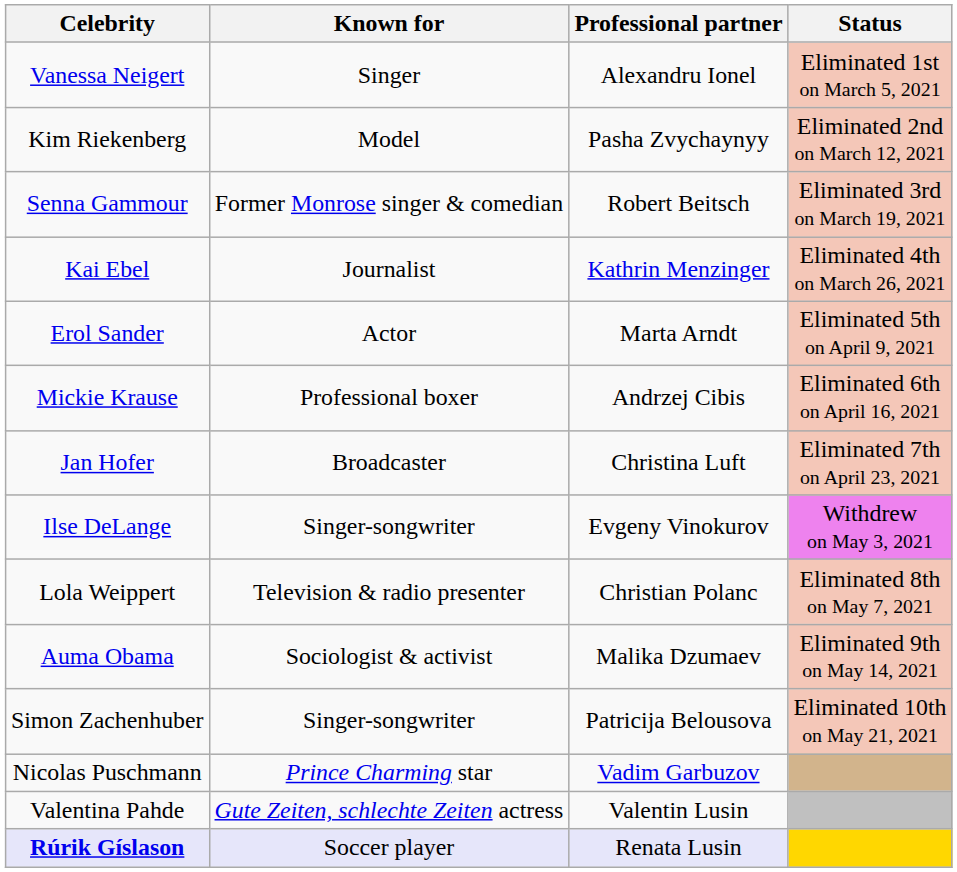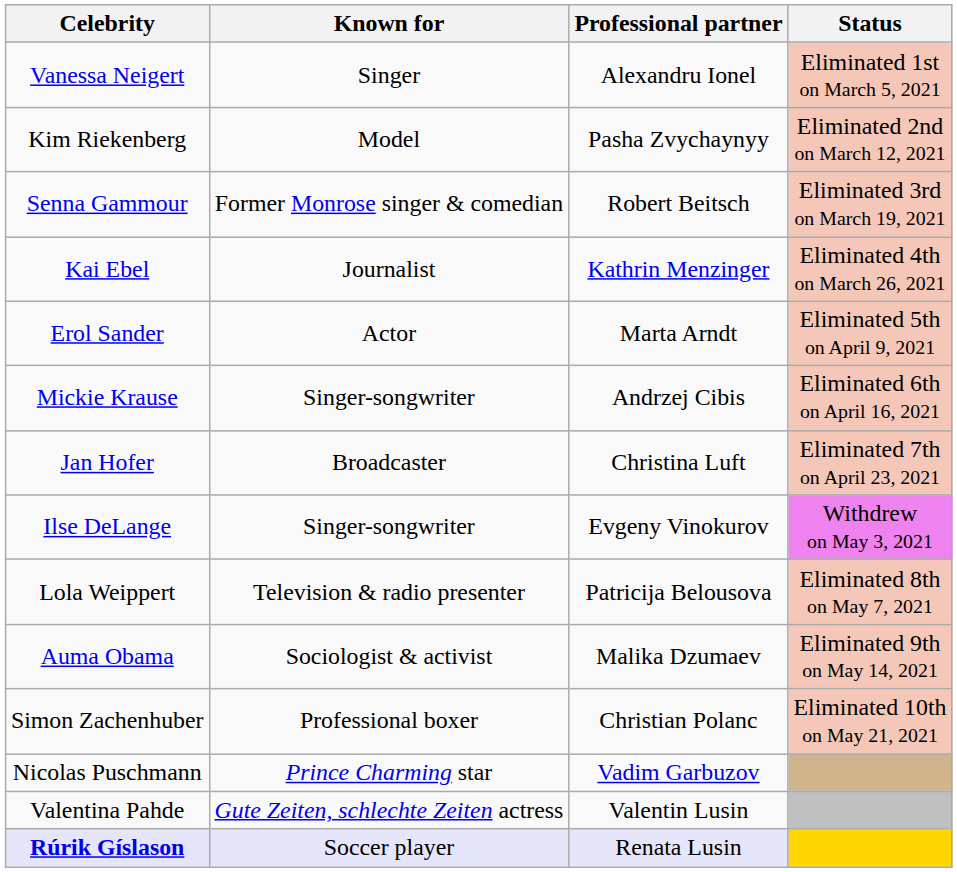(389, 397) Professional boxer -> (389, 397) Singer-songwriter
(678, 591) Christian Polanc -> (678, 591) Patricija Belousova
(389, 720) Singer-songwriter -> (389, 720) Professional boxer
(678, 720) Patricija Belousova -> (678, 720) Christian Polanc
